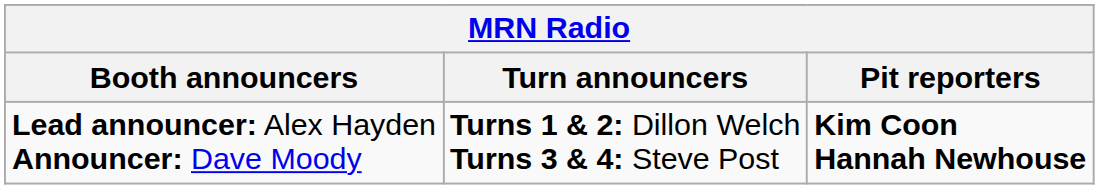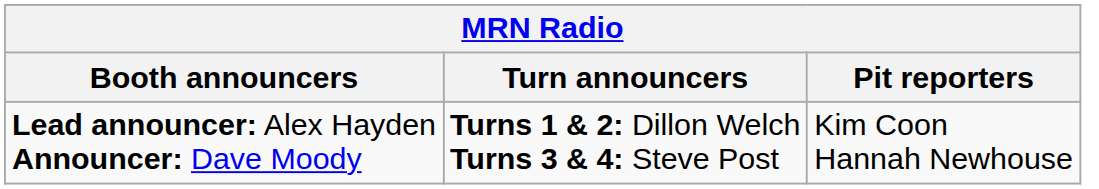(950, 142) bold -> (944, 142) normal
